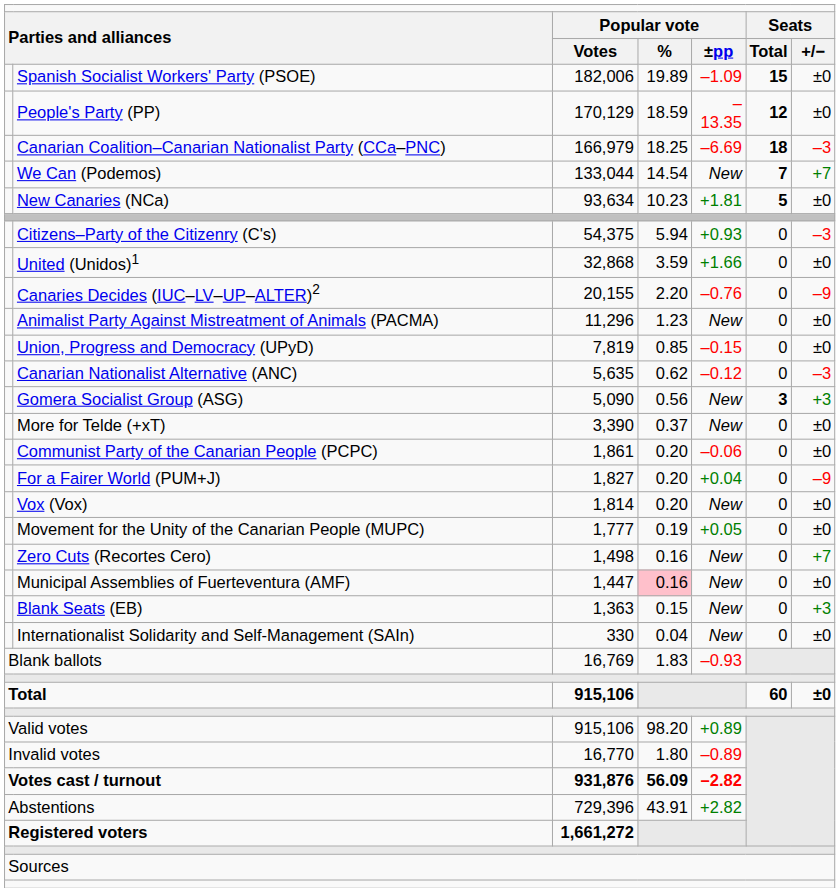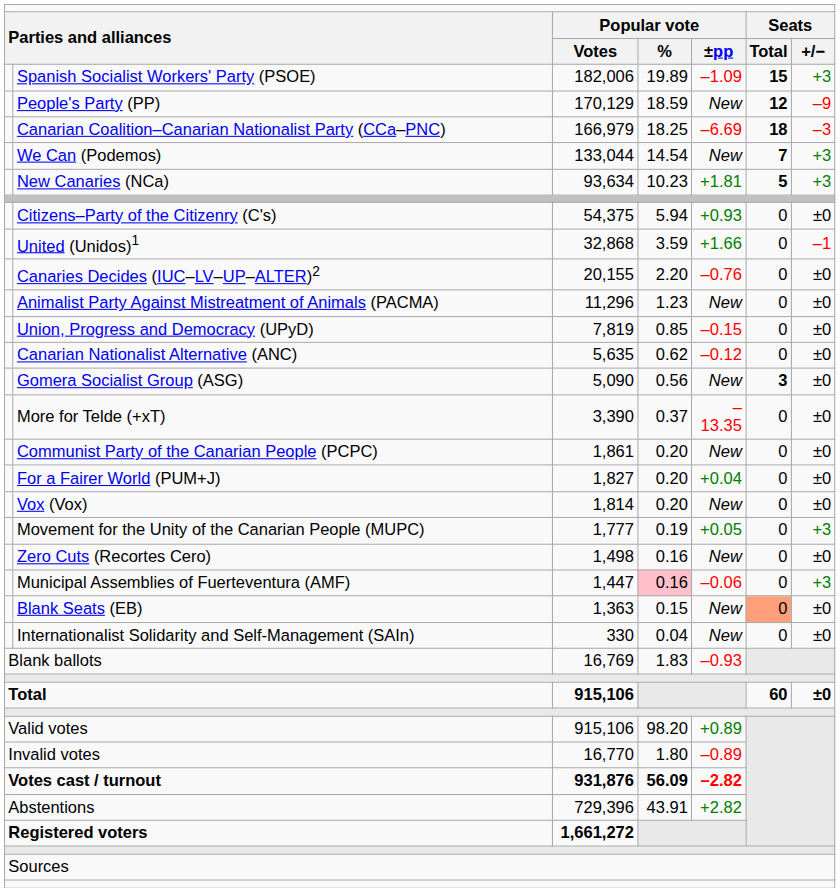(822, 77) ±0 -> (822, 77) +3
(721, 112) –13.35 -> (725, 103) New
(822, 112) ±0 -> (822, 103) –9
(822, 174) +7 -> (822, 155) +3
(822, 200) ±0 -> (822, 181) +3
(822, 234) –3 -> (822, 215) ±0
(822, 262) ±0 -> (822, 244) –1
(822, 293) –9 -> (822, 274) ±0
(822, 373) –3 -> (822, 355) ±0
(822, 399) +3 -> (822, 381) ±0
(725, 426) New -> (721, 416) –13.35
(721, 452) –0.06 -> (725, 452) New
(822, 478) –9 -> (822, 478) ±0
(822, 530) ±0 -> (822, 530) +3
(822, 556) +7 -> (822, 556) ±0
(725, 582) New -> (721, 582) –0.06
(822, 582) ±0 -> (822, 582) +3
(783, 609) no background -> (783, 609) lightsalmon background
(822, 609) +3 -> (822, 609) ±0
